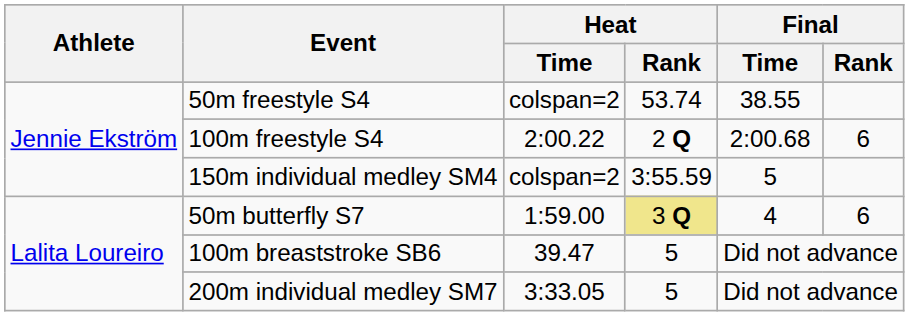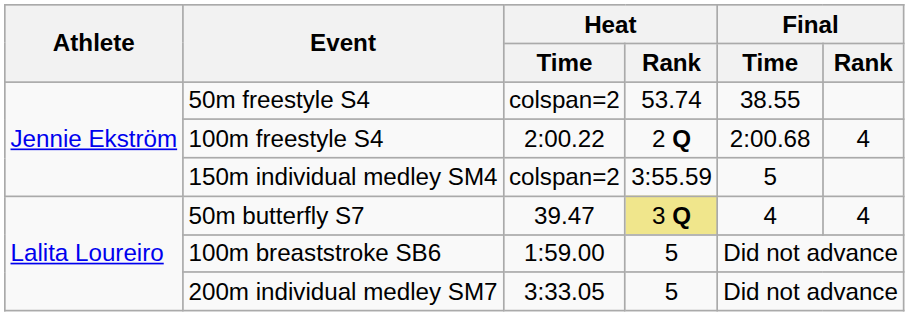(863, 139) 6 -> (863, 139) 4
(564, 215) 1:59.00 -> (564, 215) 39.47
(863, 215) 6 -> (863, 215) 4
(564, 254) 39.47 -> (564, 254) 1:59.00
